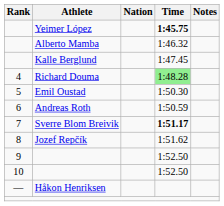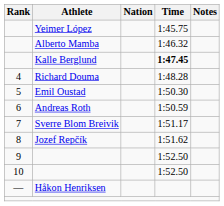(173, 28) bold -> (173, 28) normal
(173, 60) normal -> (173, 60) bold
(173, 76) lightgreen background -> (173, 76) no background
(173, 124) bold -> (173, 124) normal
